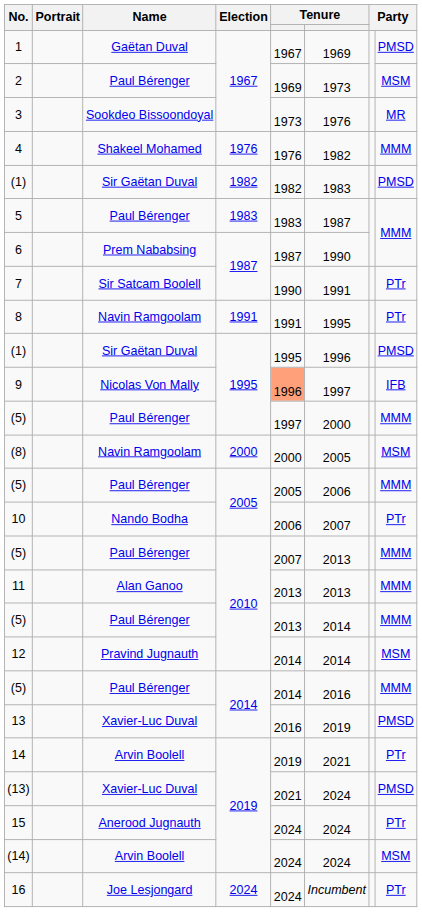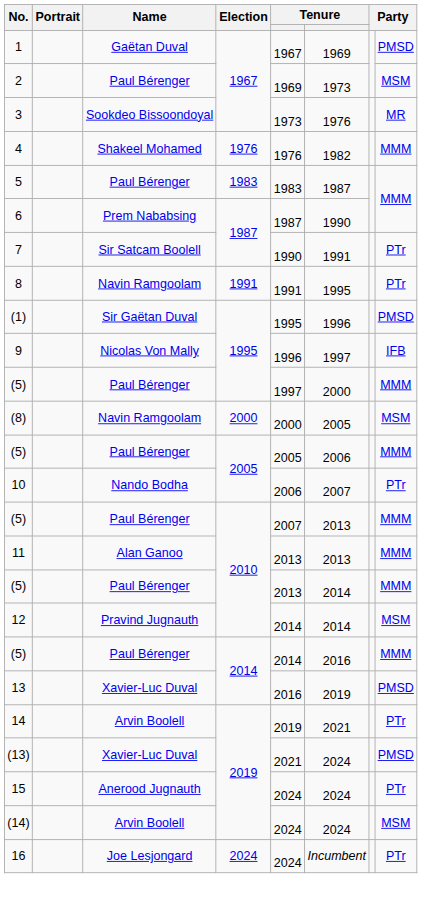- row: (19, 182)
(288, 391) lightsalmon background -> (288, 358) no background
